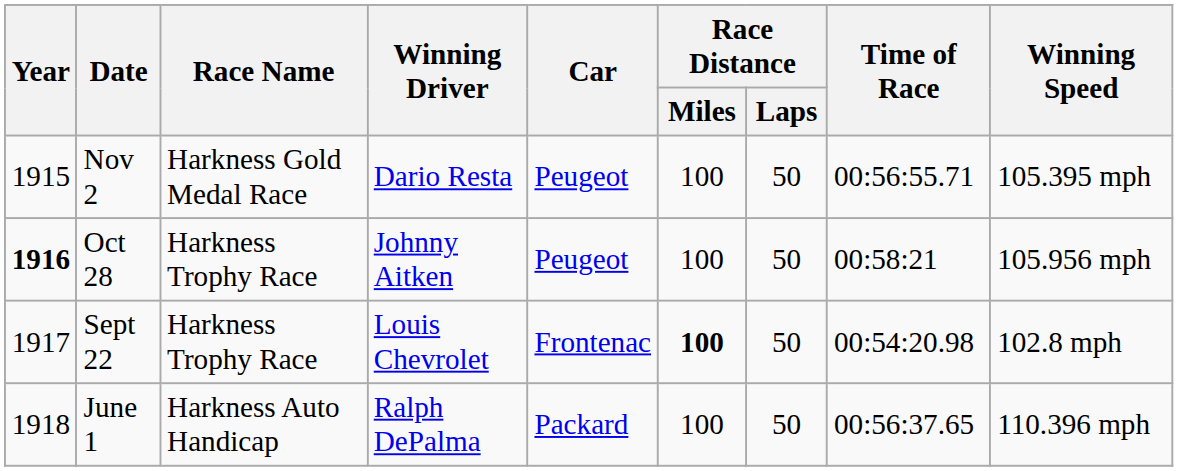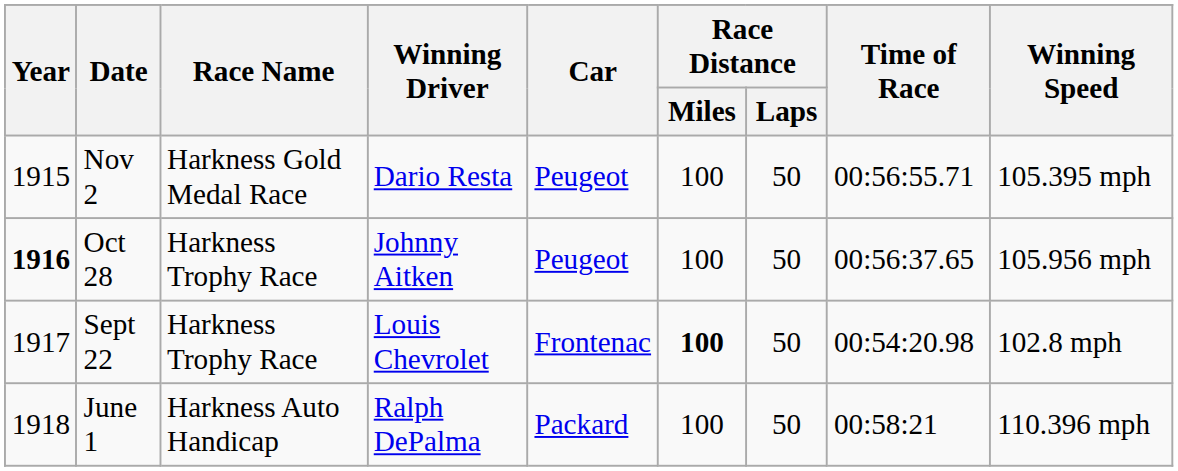(886, 259) 00:58:21 -> (904, 259) 00:56:37.65
(904, 424) 00:56:37.65 -> (886, 424) 00:58:21
